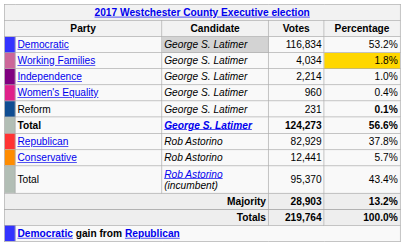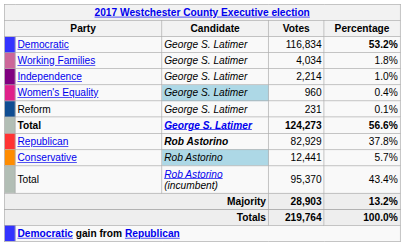(206, 45) lightgrey background -> (206, 45) no background
(383, 45) normal -> (383, 45) bold
(386, 61) gold background -> (386, 61) no background
(206, 93) no background -> (206, 93) lightblue background
(386, 109) bold -> (386, 109) normal
(193, 142) normal -> (196, 142) bold
(193, 158) no background -> (193, 158) lightblue background
